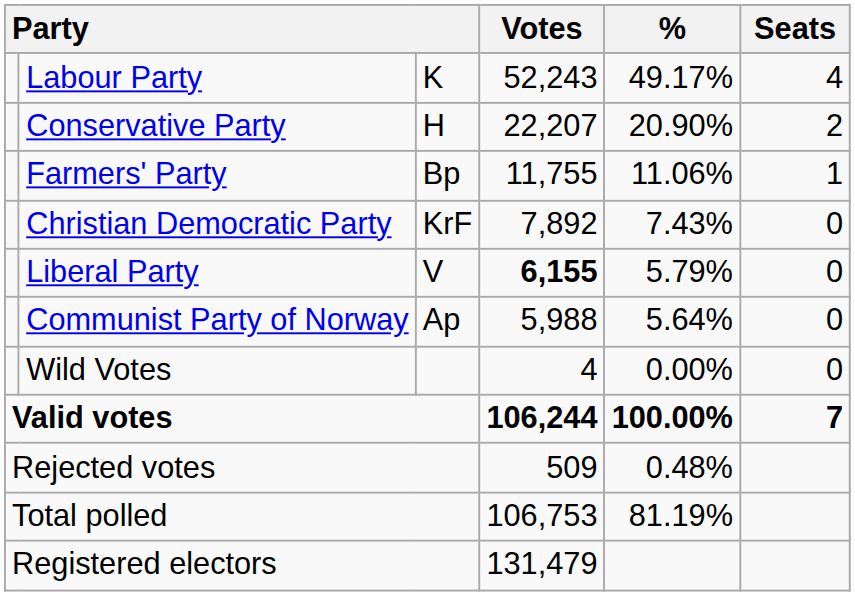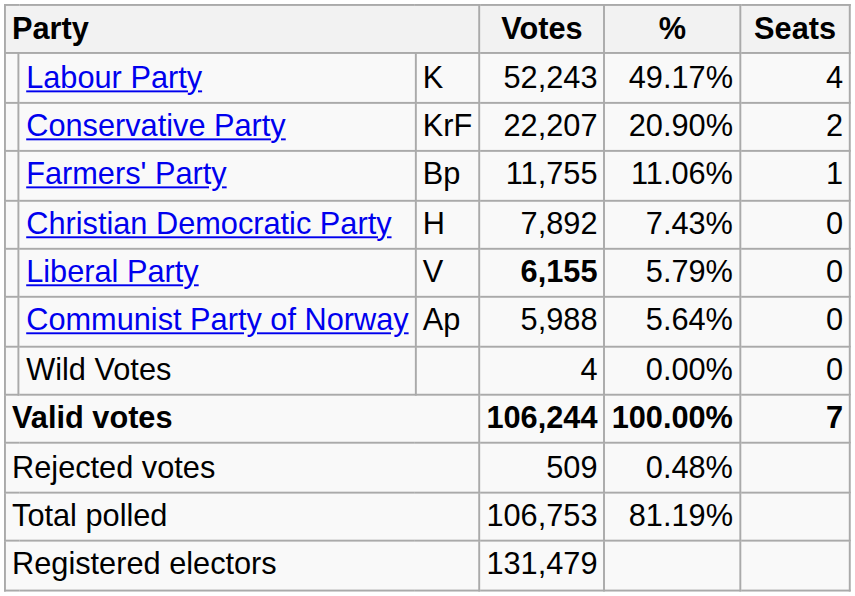(434, 126) H -> (448, 126) KrF
(448, 223) KrF -> (434, 223) H
